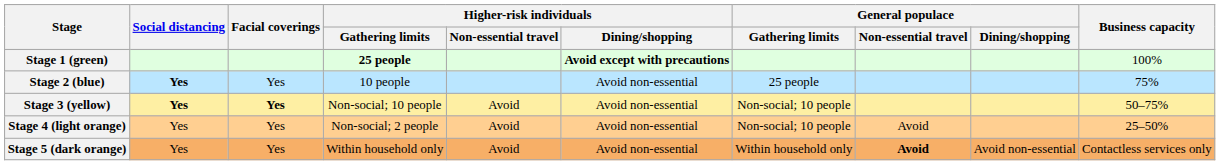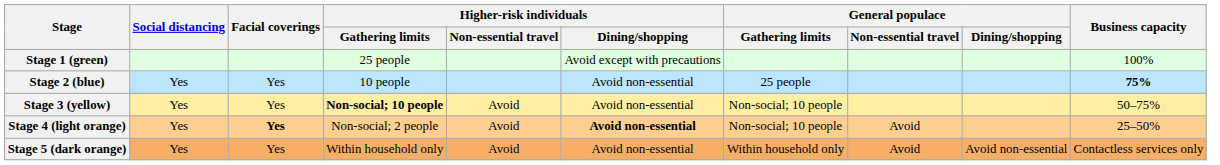(385, 60) bold -> (385, 60) normal
(647, 60) bold -> (643, 60) normal
(179, 82) bold -> (179, 82) normal
(1147, 82) normal -> (1139, 82) bold
(179, 104) bold -> (179, 104) normal
(276, 104) bold -> (276, 104) normal
(385, 104) normal -> (385, 104) bold
(276, 126) normal -> (276, 126) bold
(647, 126) normal -> (643, 126) bold
(913, 149) bold -> (905, 149) normal
